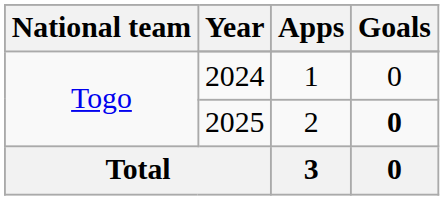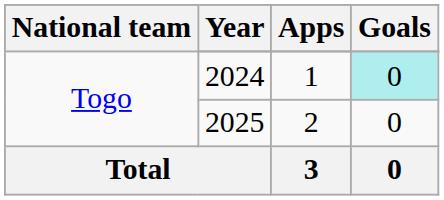(394, 75) no background -> (394, 75) paleturquoise background
(394, 122) bold -> (394, 122) normal
